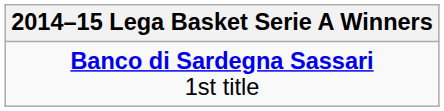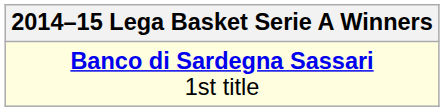(222, 73) no background -> (222, 73) lightyellow background
